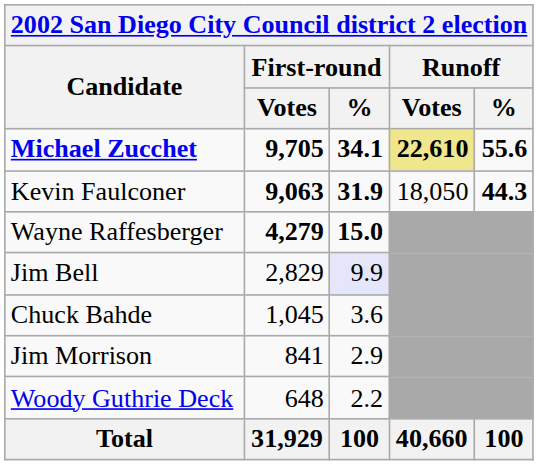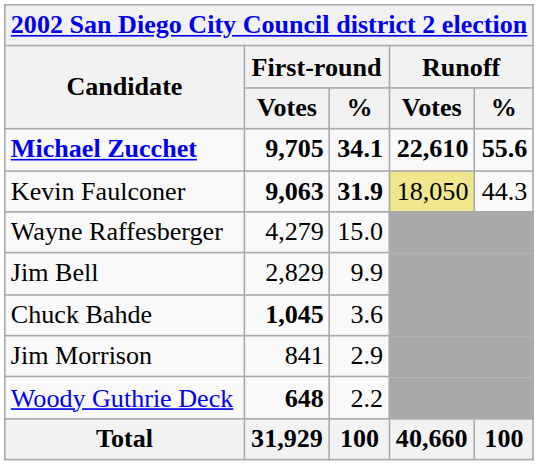(433, 149) khaki background -> (433, 149) no background
(433, 190) no background -> (433, 190) khaki background
(505, 190) bold -> (505, 190) normal
(295, 231) bold -> (295, 231) normal
(360, 231) bold -> (360, 231) normal
(367, 273) lavender background -> (367, 273) no background
(295, 314) normal -> (295, 314) bold
(304, 397) normal -> (304, 397) bold
